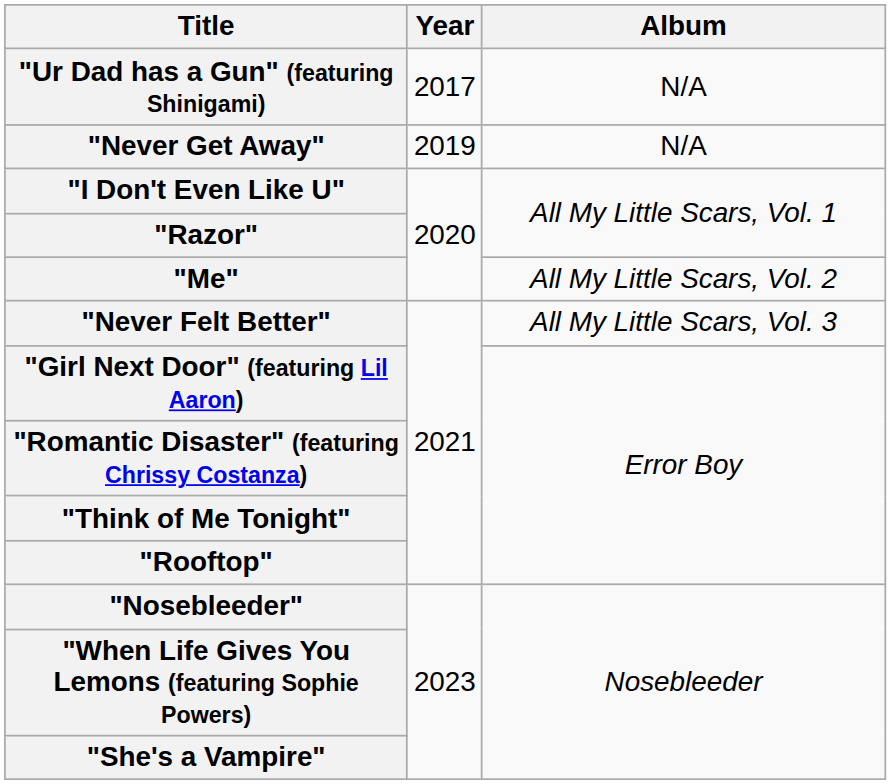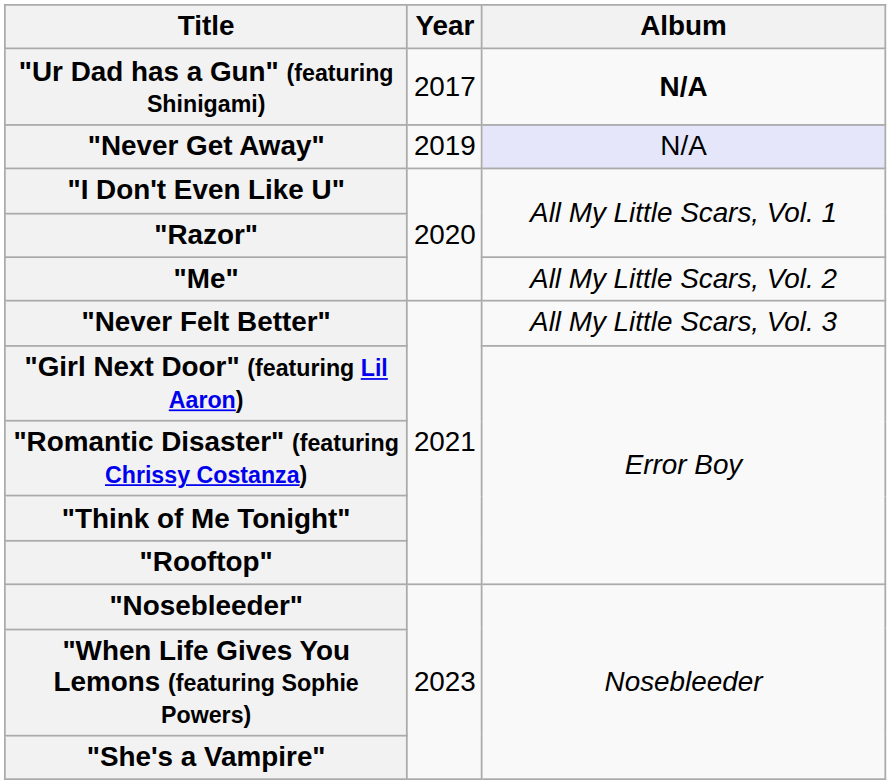(684, 86) normal -> (684, 86) bold
(684, 146) no background -> (684, 146) lavender background
